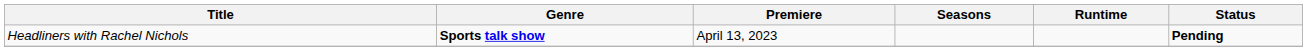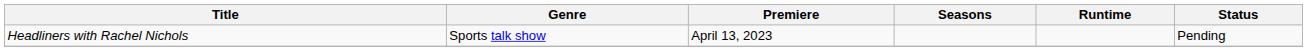(492, 35) bold -> (497, 35) normal
(1198, 35) bold -> (1201, 35) normal
